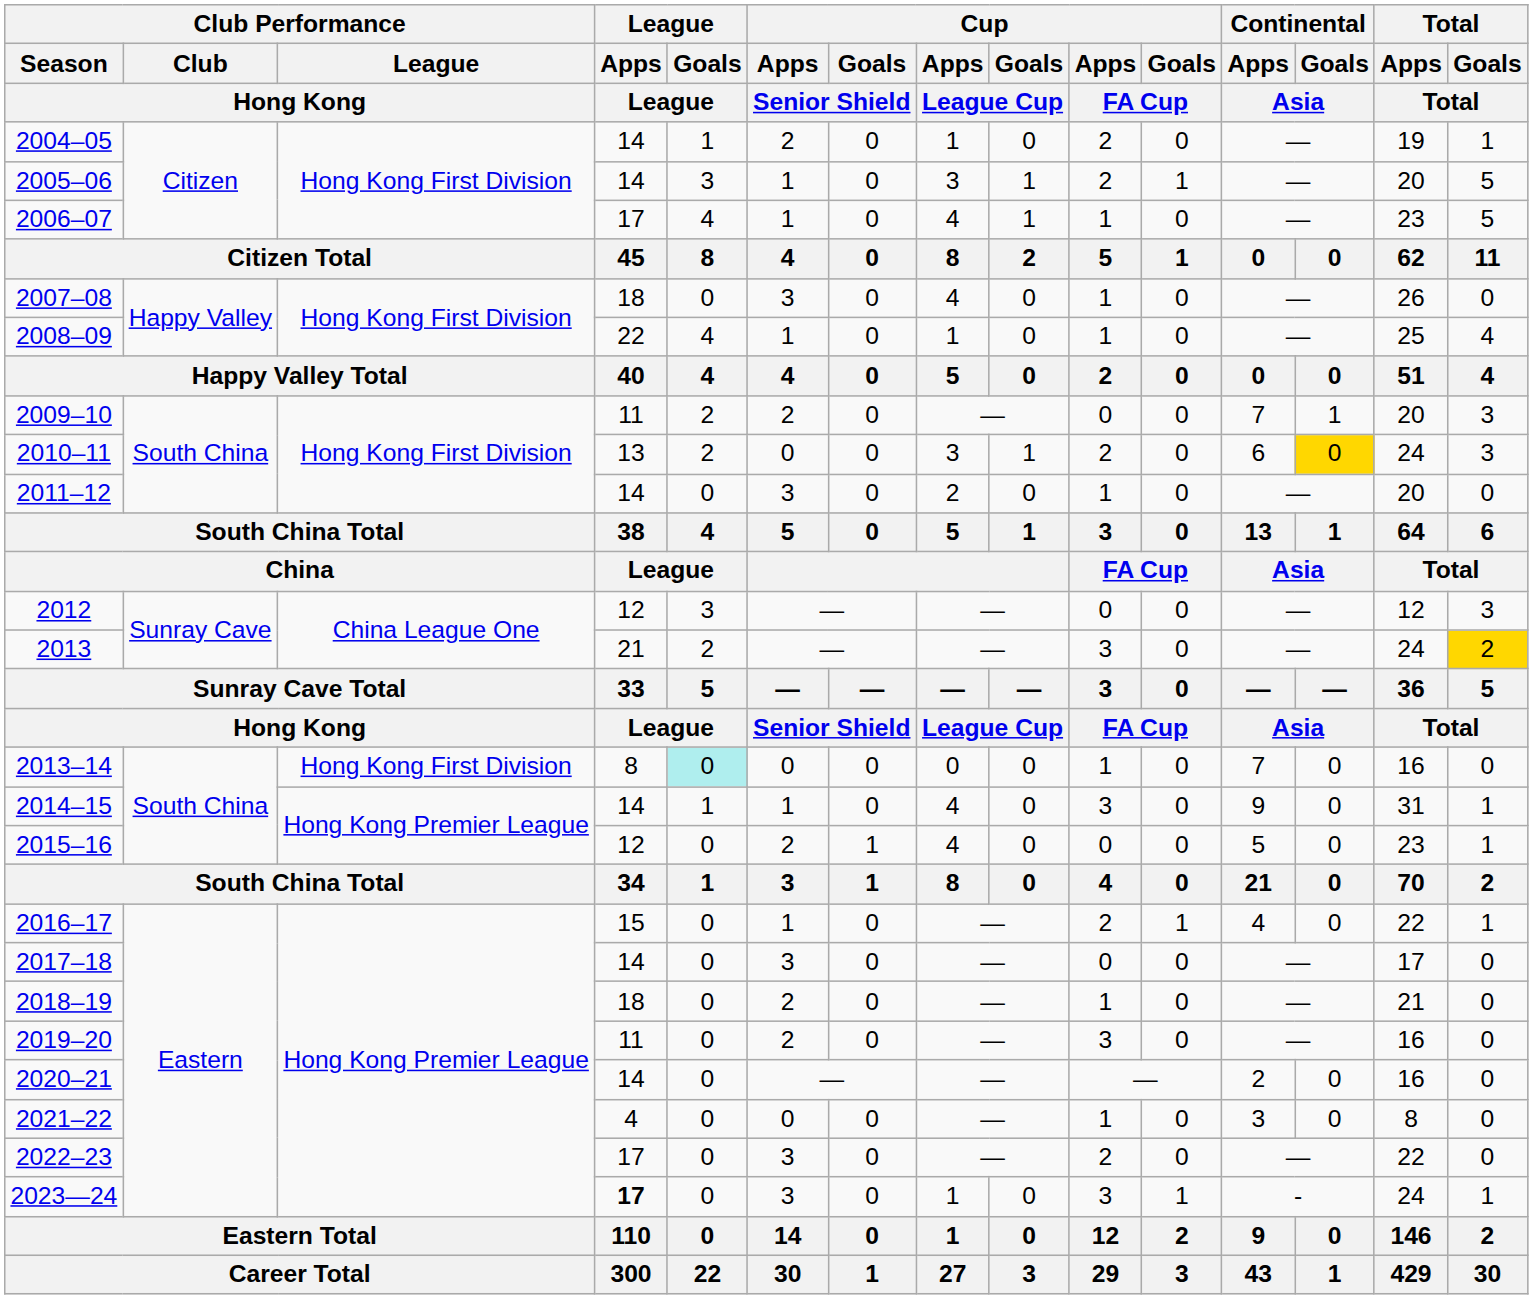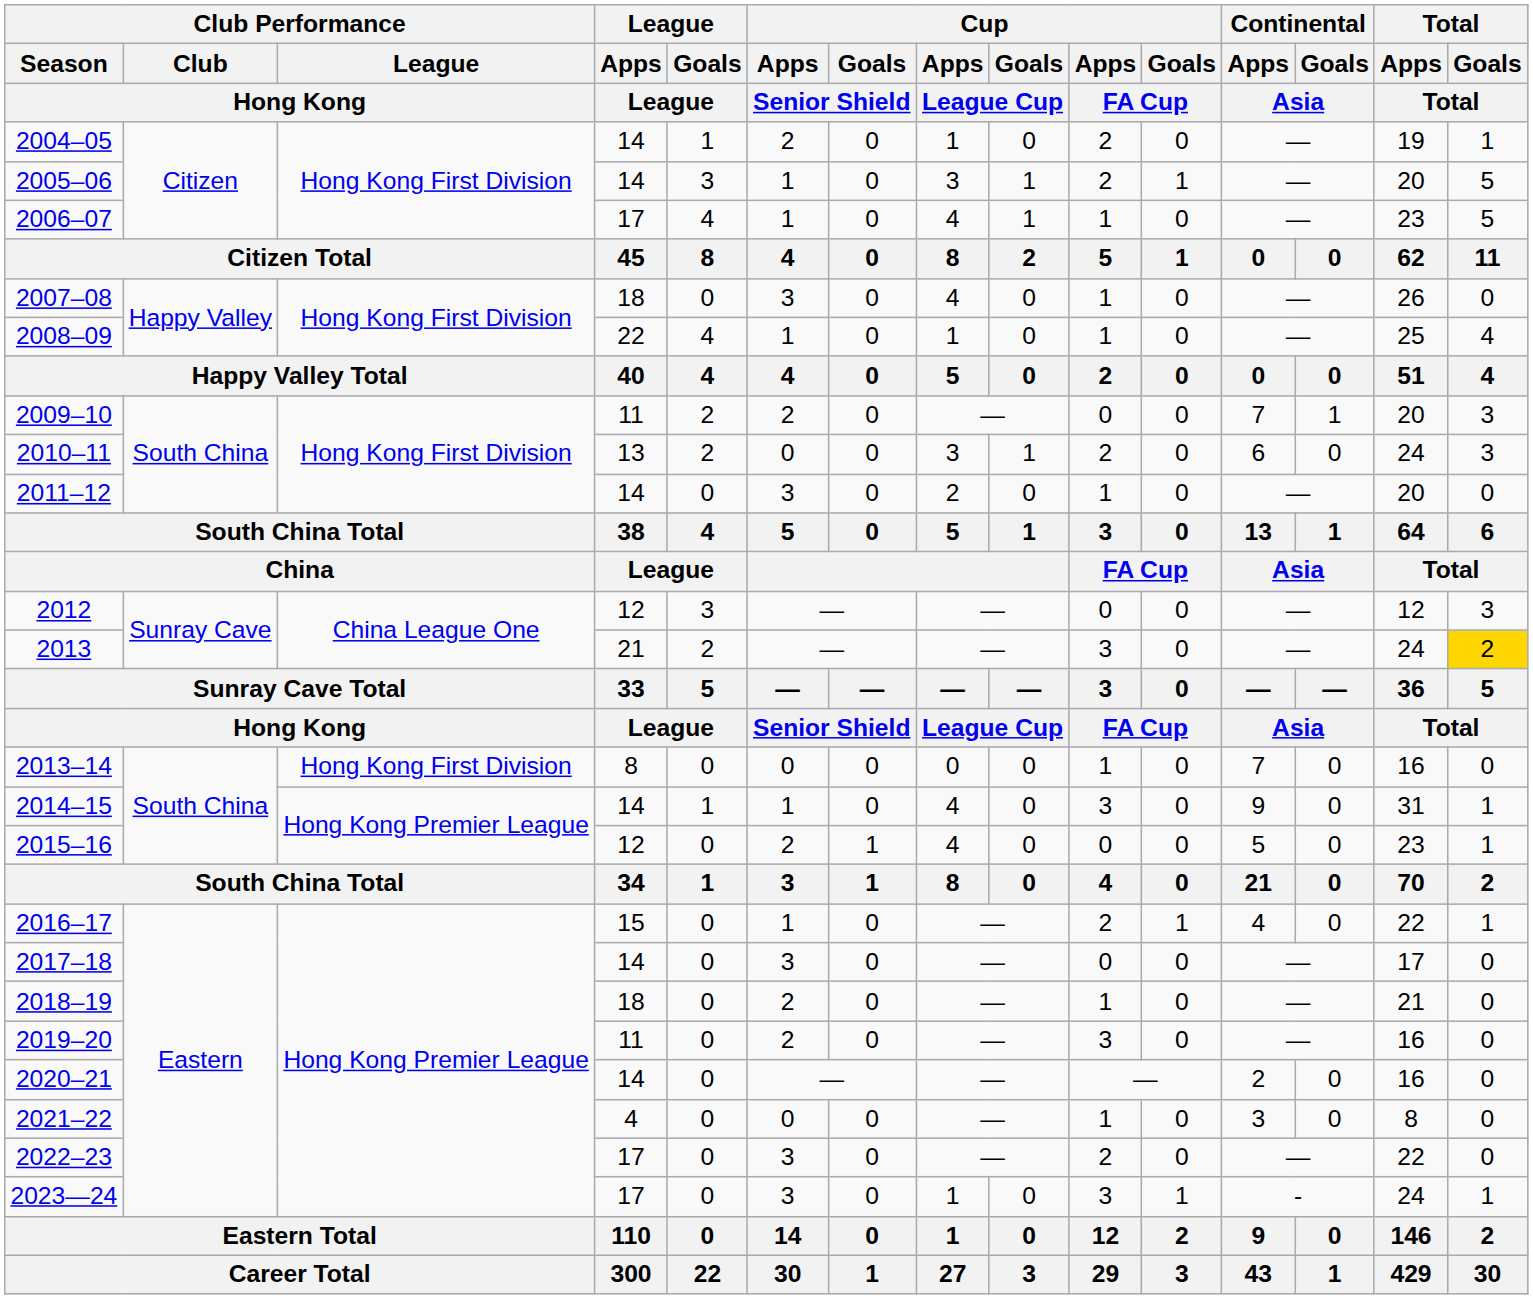(1335, 453) gold background -> (1335, 453) no background
(707, 766) paleturquoise background -> (707, 766) no background
(631, 1196) bold -> (631, 1196) normal
